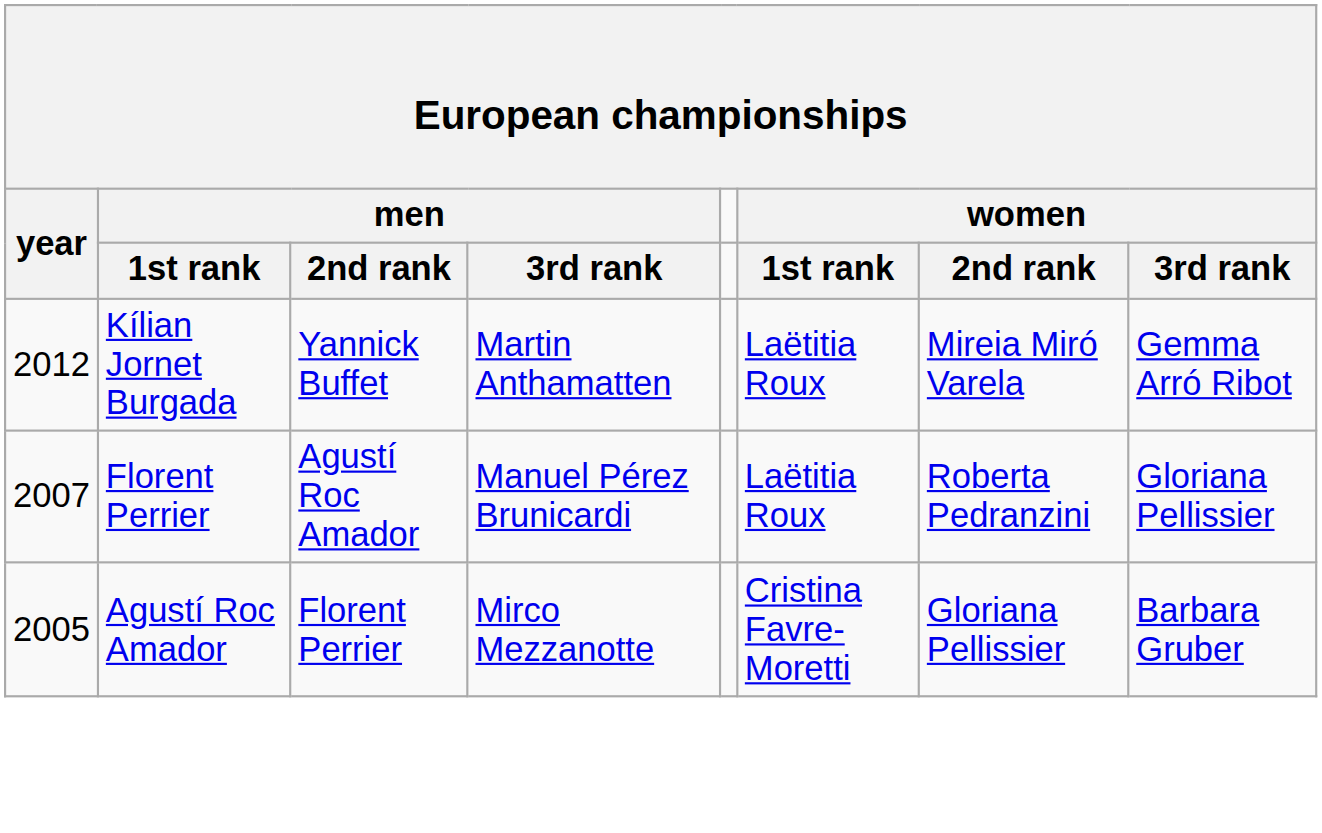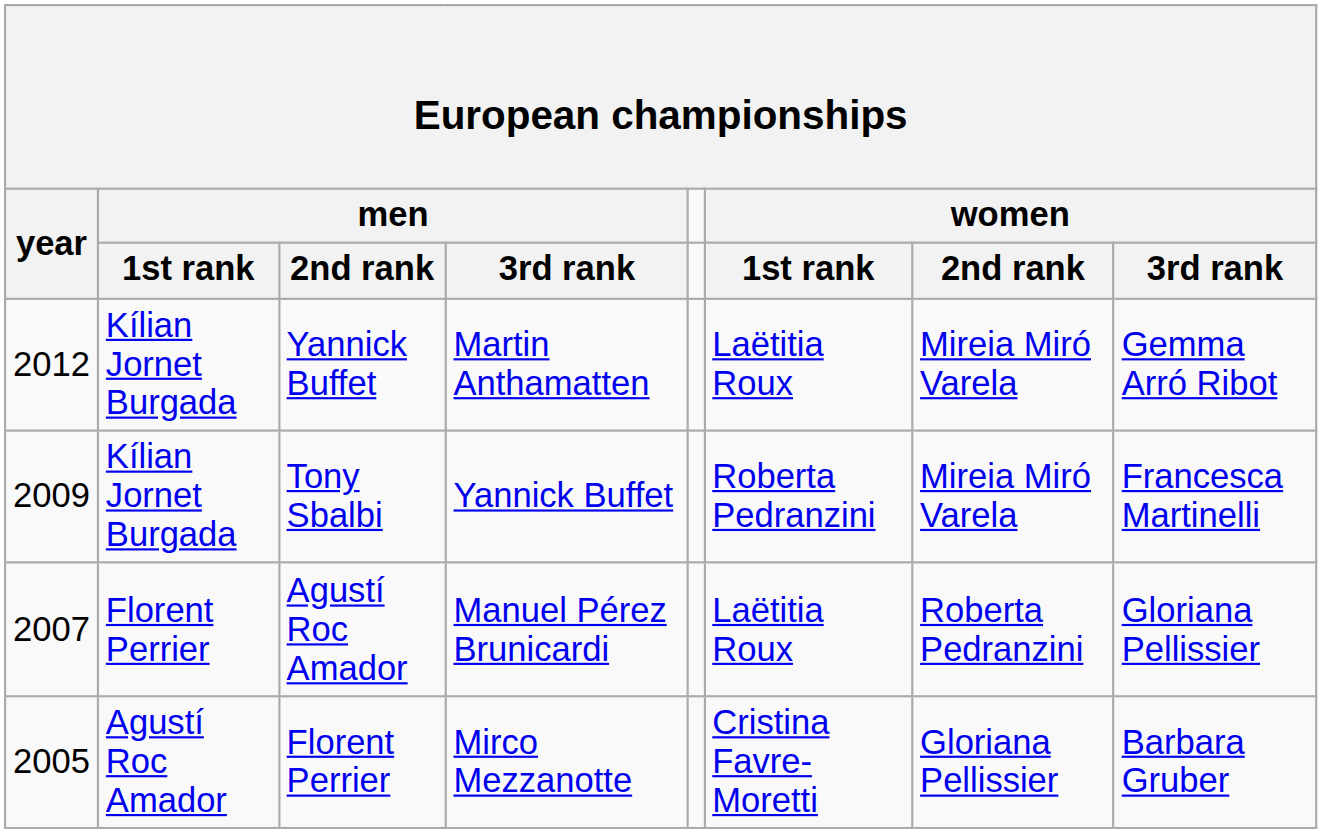+ row: (335, 496)
